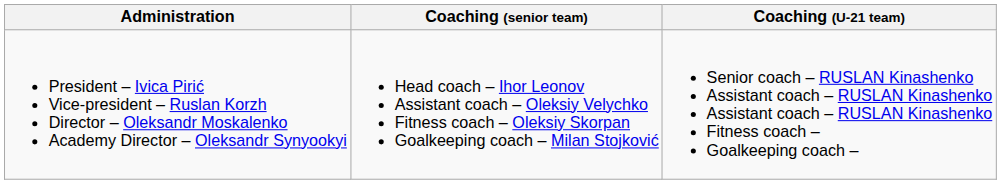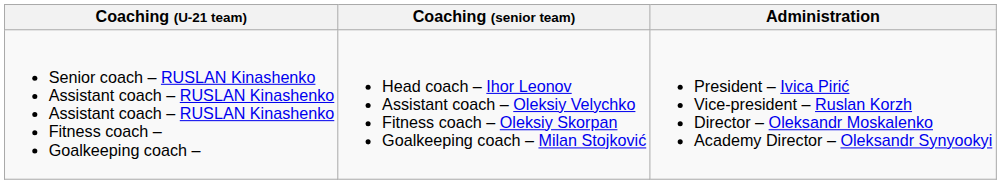columns swapped: (178, 17) <-> (829, 17)
